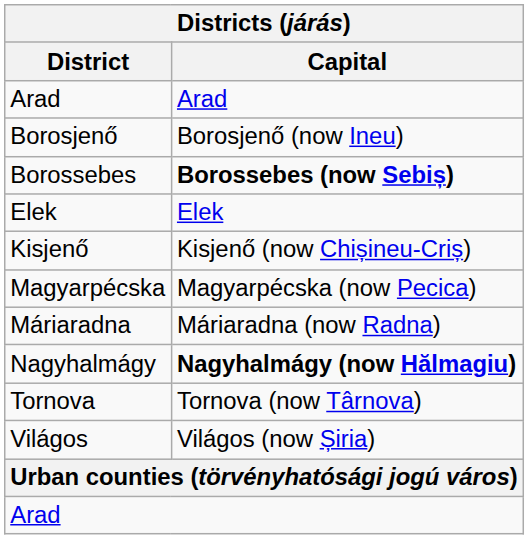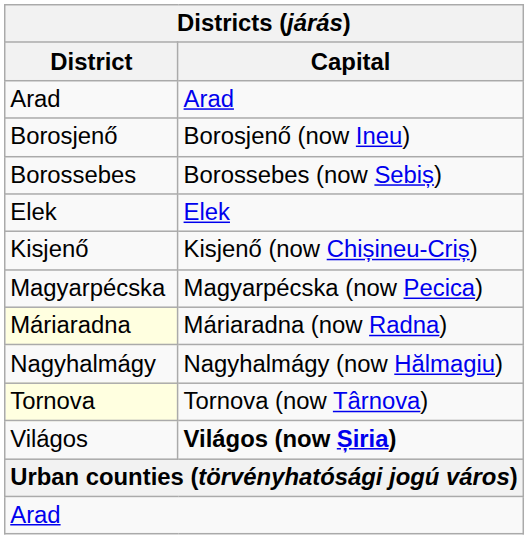(315, 174) bold -> (313, 174) normal
(71, 325) no background -> (71, 325) lightyellow background
(347, 363) bold -> (343, 363) normal
(53, 401) no background -> (53, 401) lightyellow background
(276, 439) normal -> (290, 439) bold
